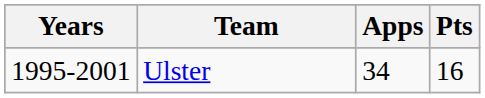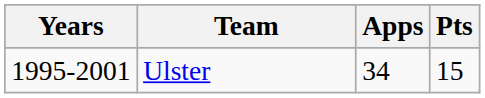(450, 69) 16 -> (450, 69) 15
